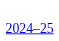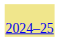(30, 28) no background -> (30, 28) khaki background
